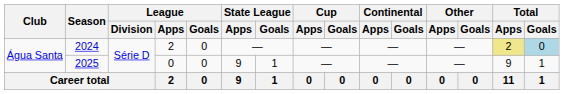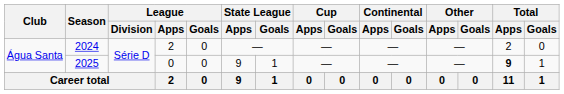(508, 47) khaki background -> (508, 47) no background
(542, 47) lightblue background -> (542, 47) no background
(508, 64) normal -> (508, 64) bold
